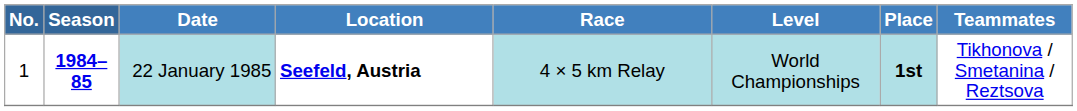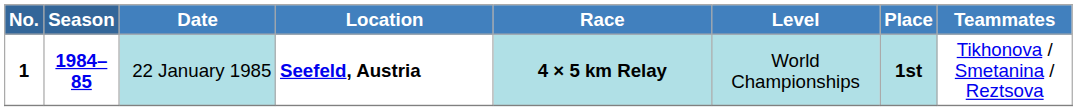(24, 70) normal -> (24, 70) bold
(602, 70) normal -> (602, 70) bold
